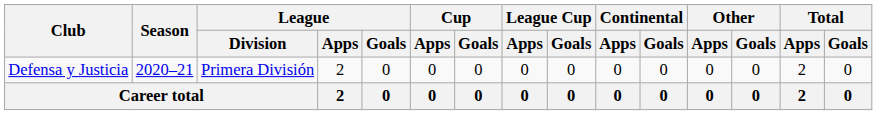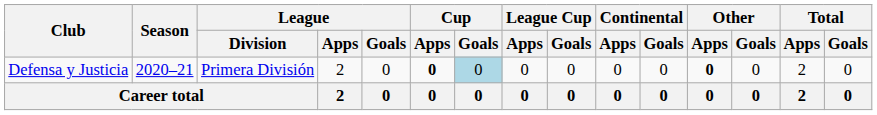(432, 69) normal -> (432, 69) bold
(478, 69) no background -> (478, 69) lightblue background
(710, 69) normal -> (710, 69) bold
